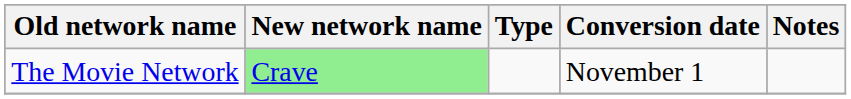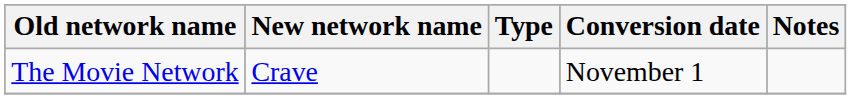(285, 70) lightgreen background -> (285, 70) no background
